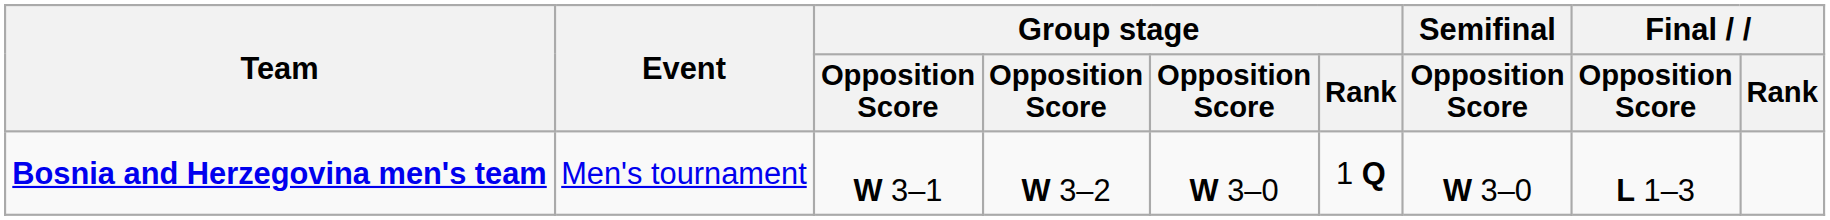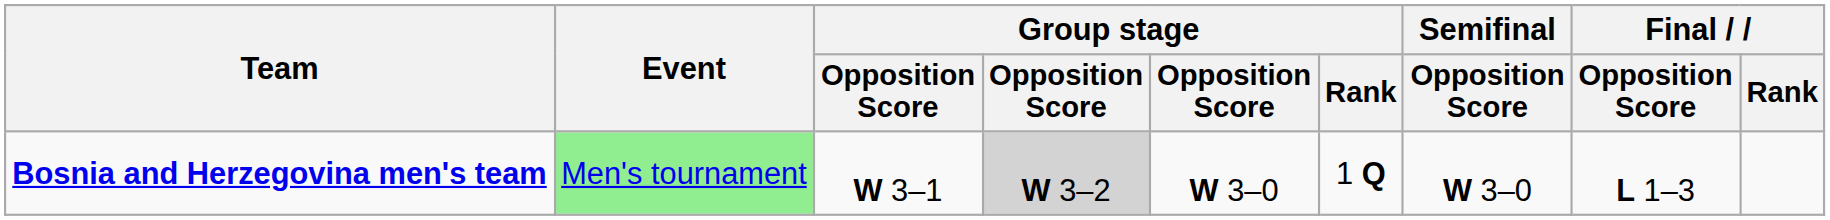(684, 174) no background -> (684, 174) lightgreen background
(1066, 191) no background -> (1066, 191) lightgrey background
